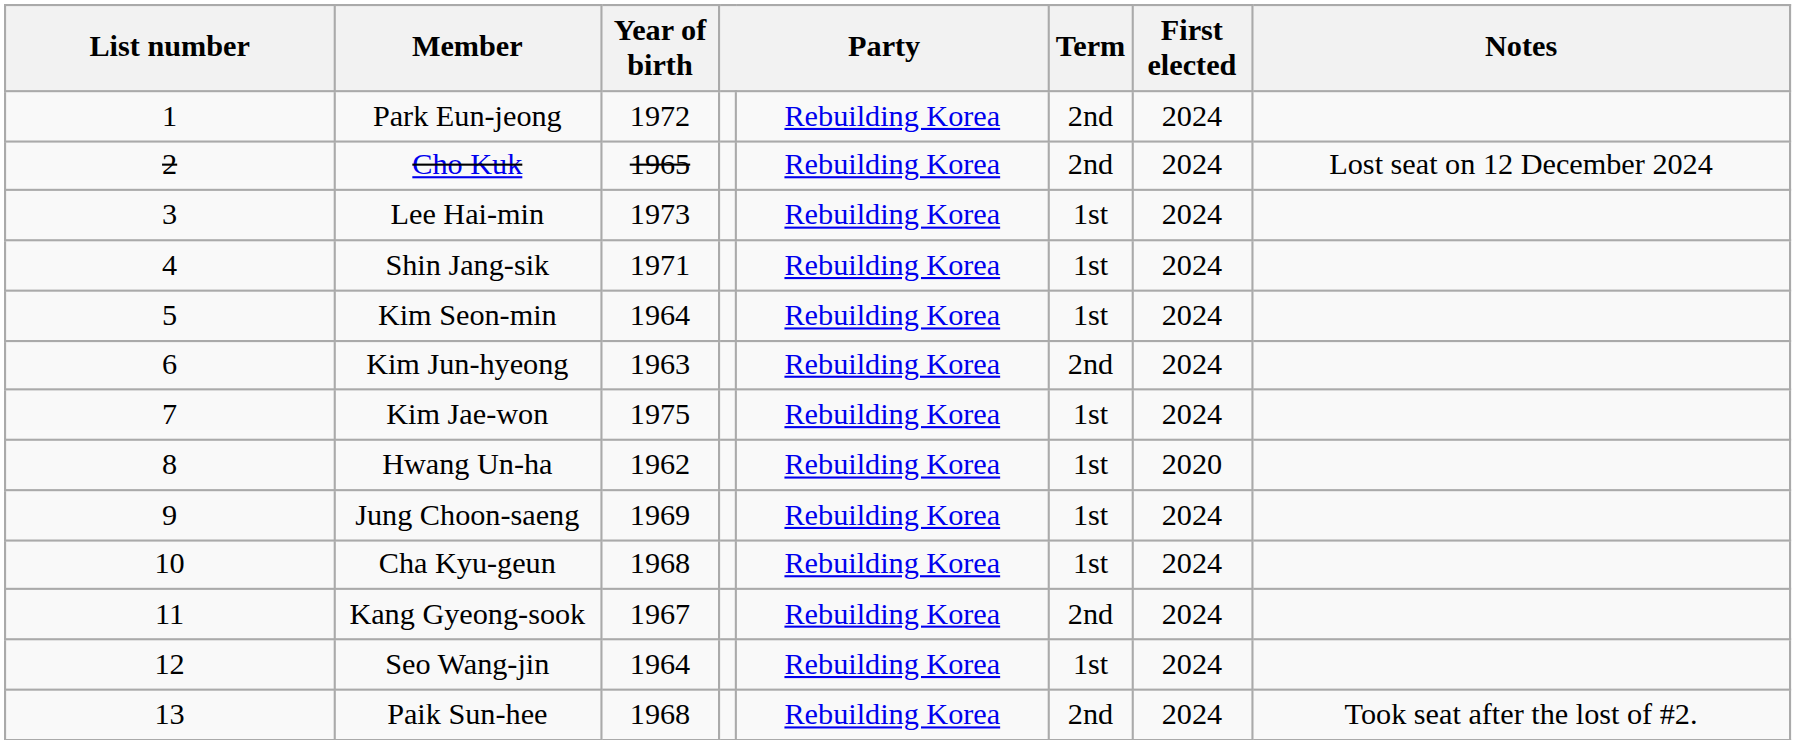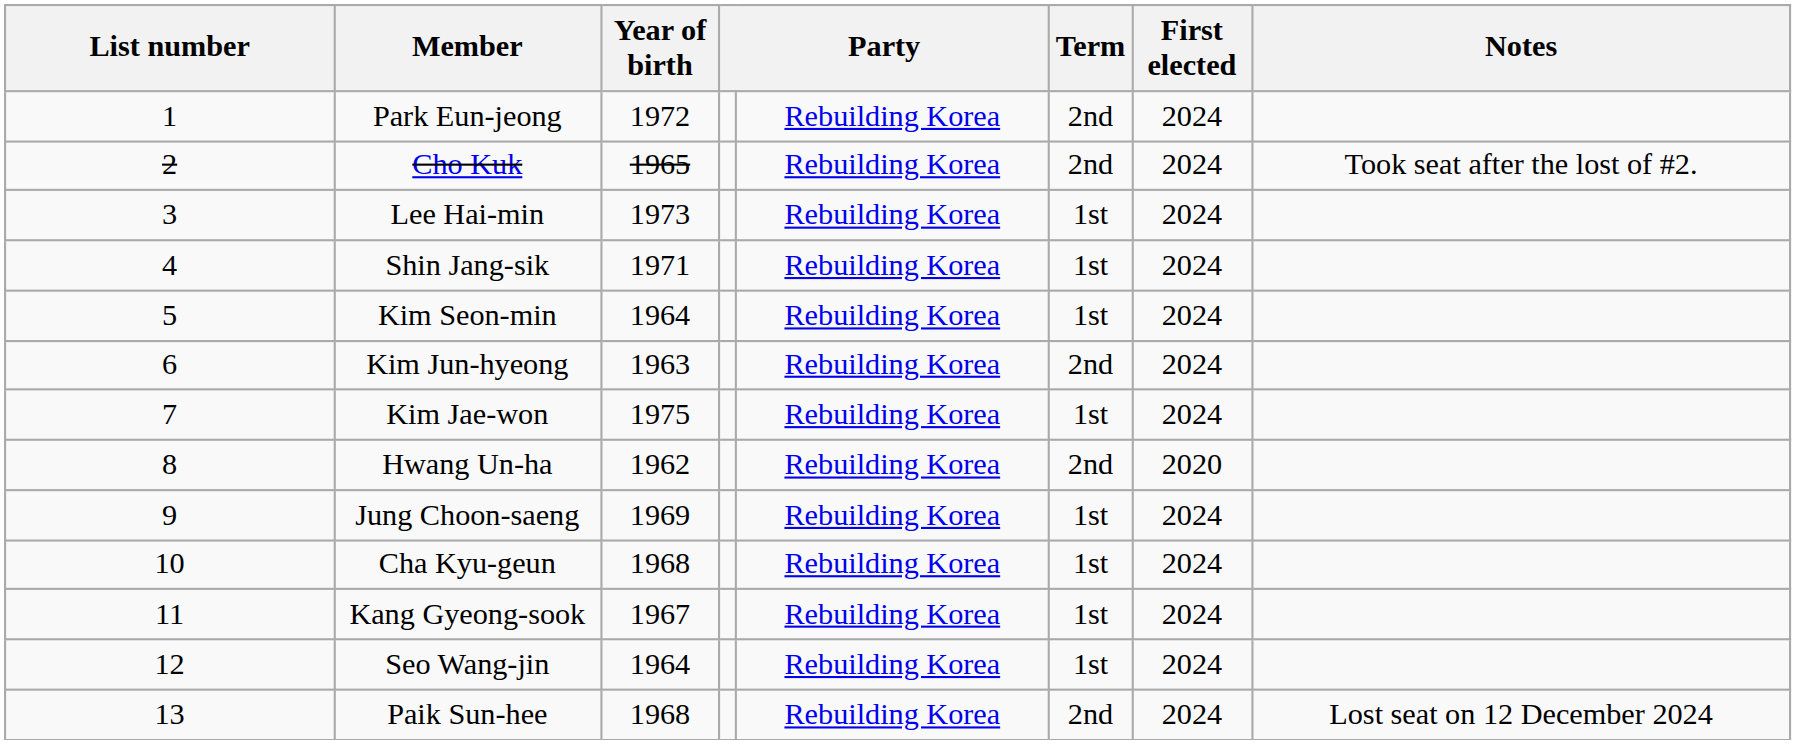(1521, 165) Lost seat on 12 December 2024 -> (1521, 165) Took seat after the lost of #2.
(1091, 464) 1st -> (1091, 464) 2nd
(1091, 614) 2nd -> (1091, 614) 1st
(1521, 713) Took seat after the lost of #2. -> (1521, 713) Lost seat on 12 December 2024
